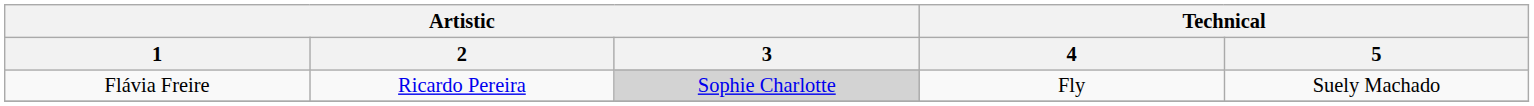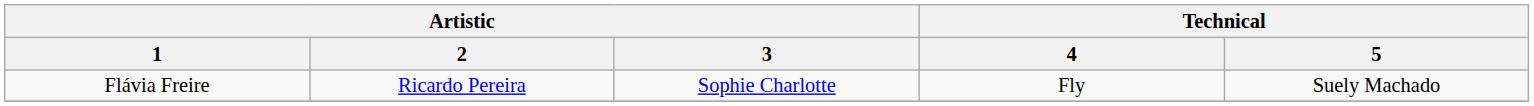(767, 86) lightgrey background -> (767, 86) no background
